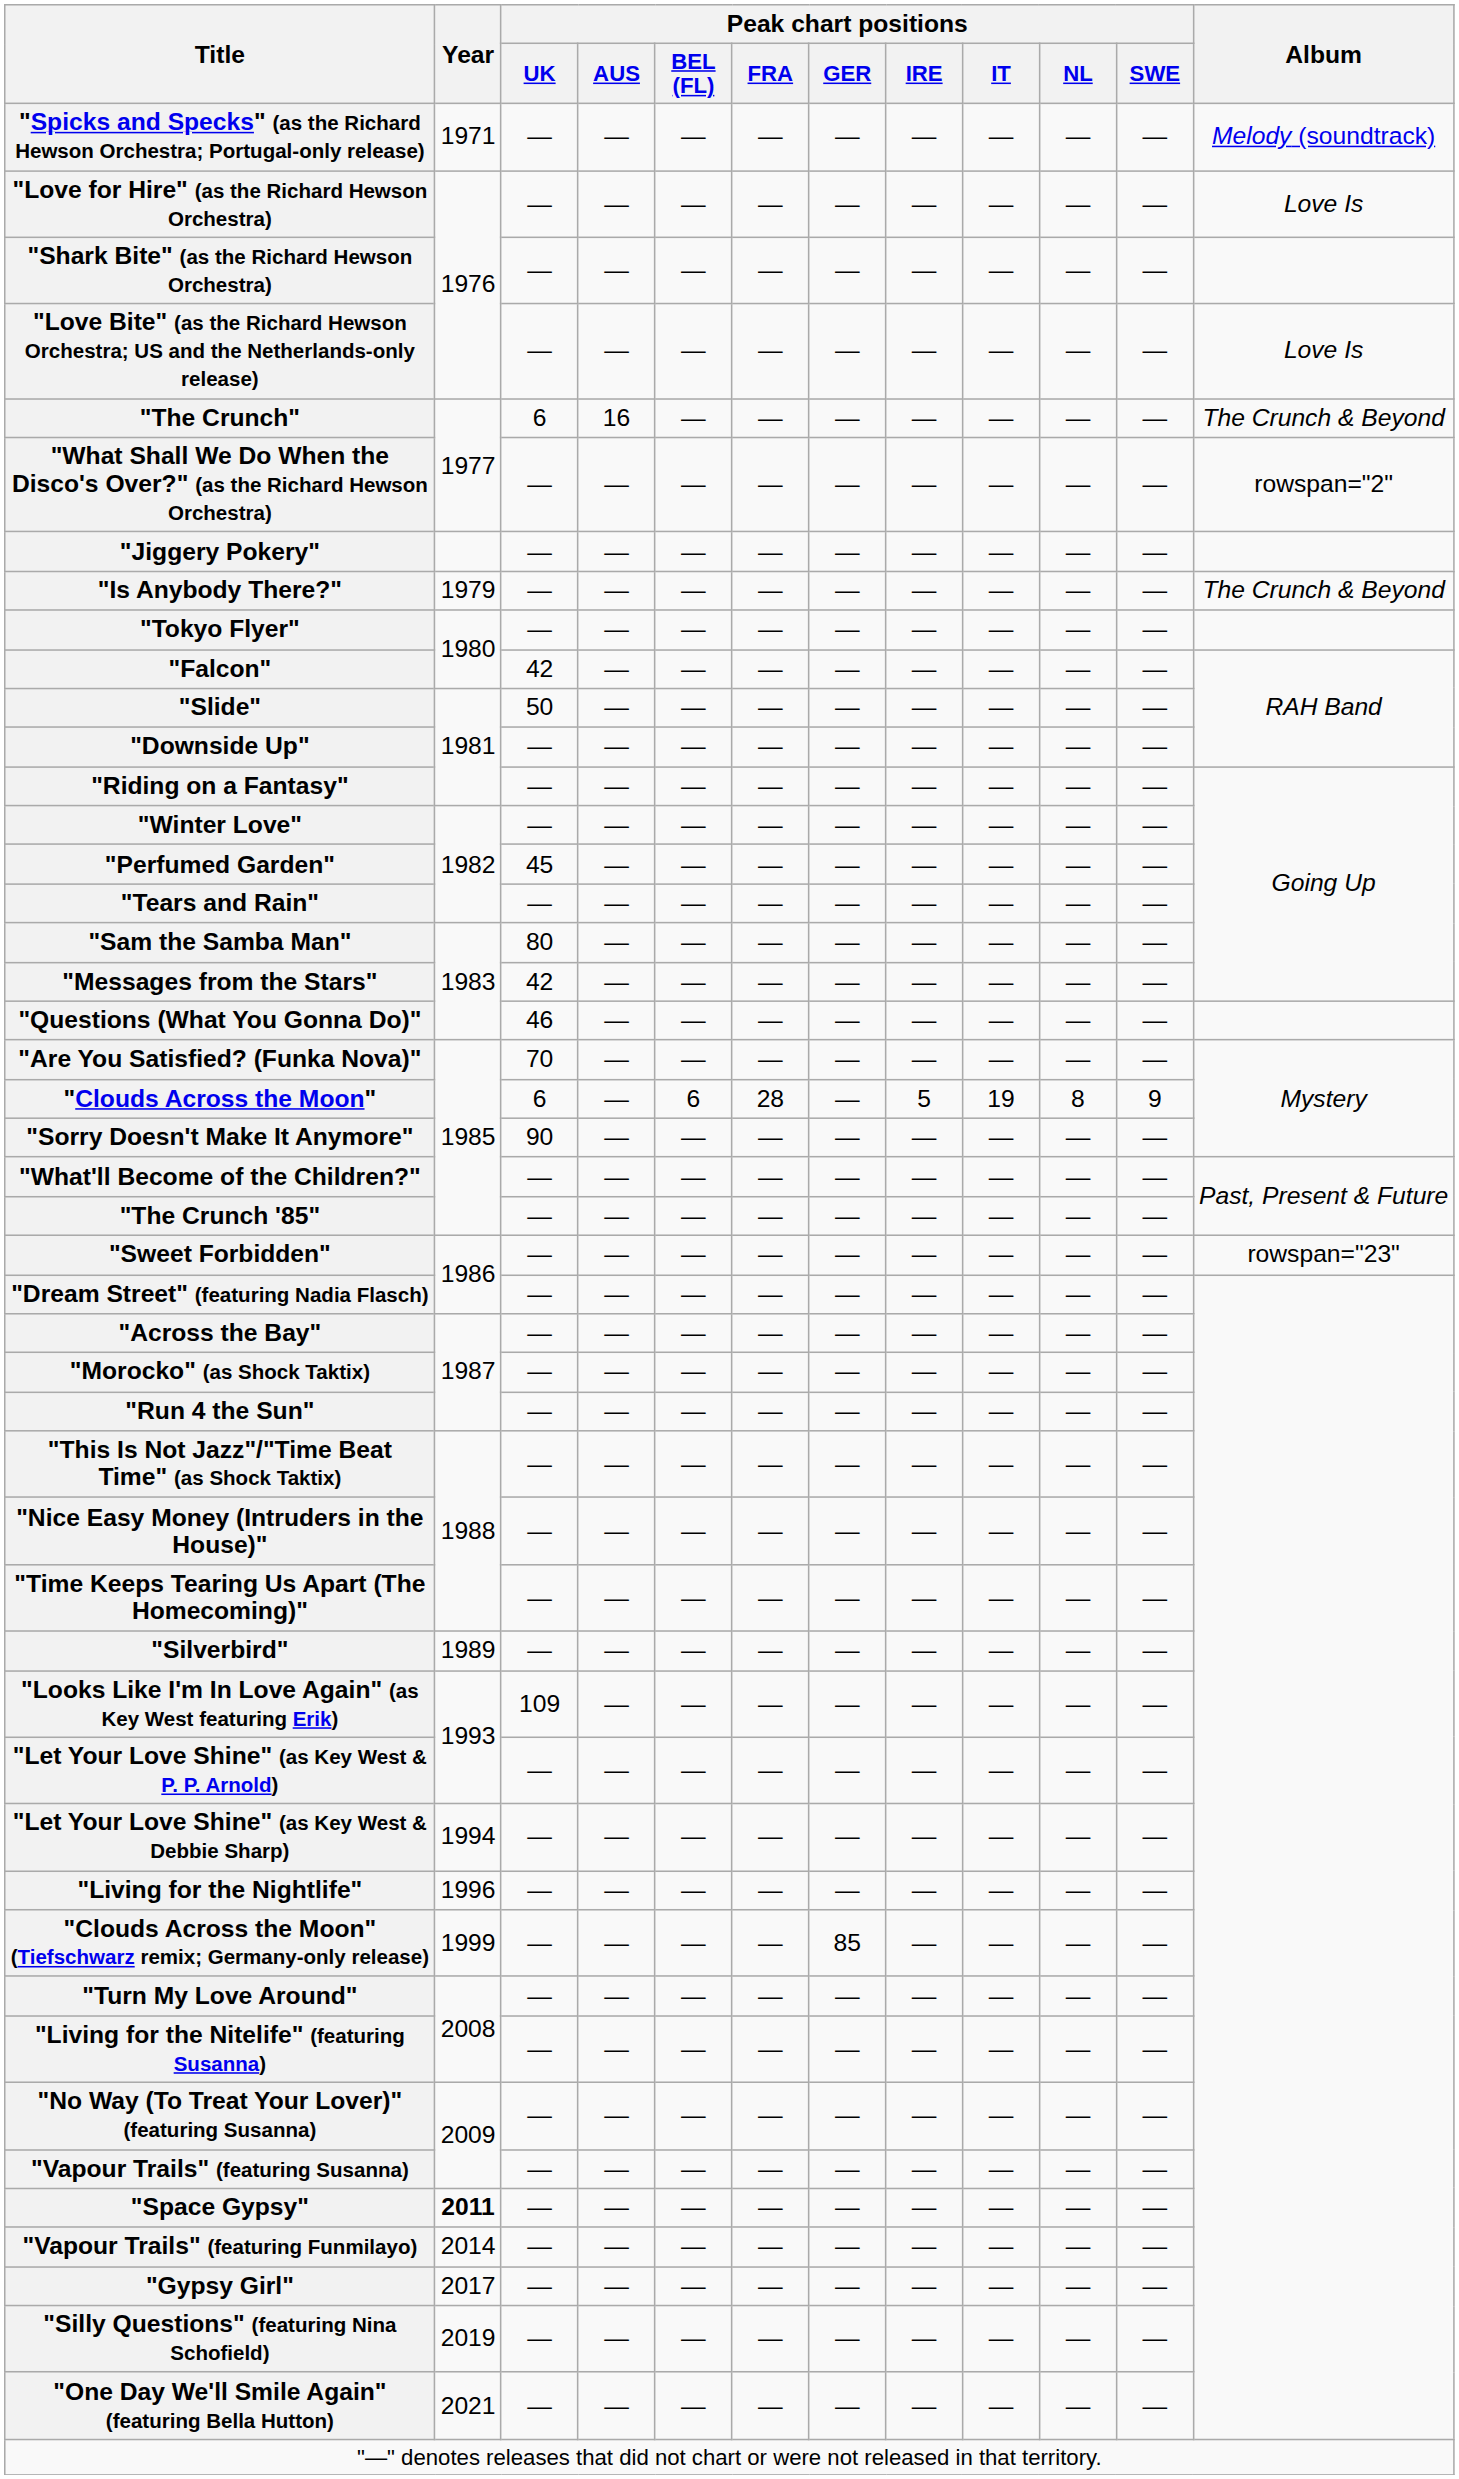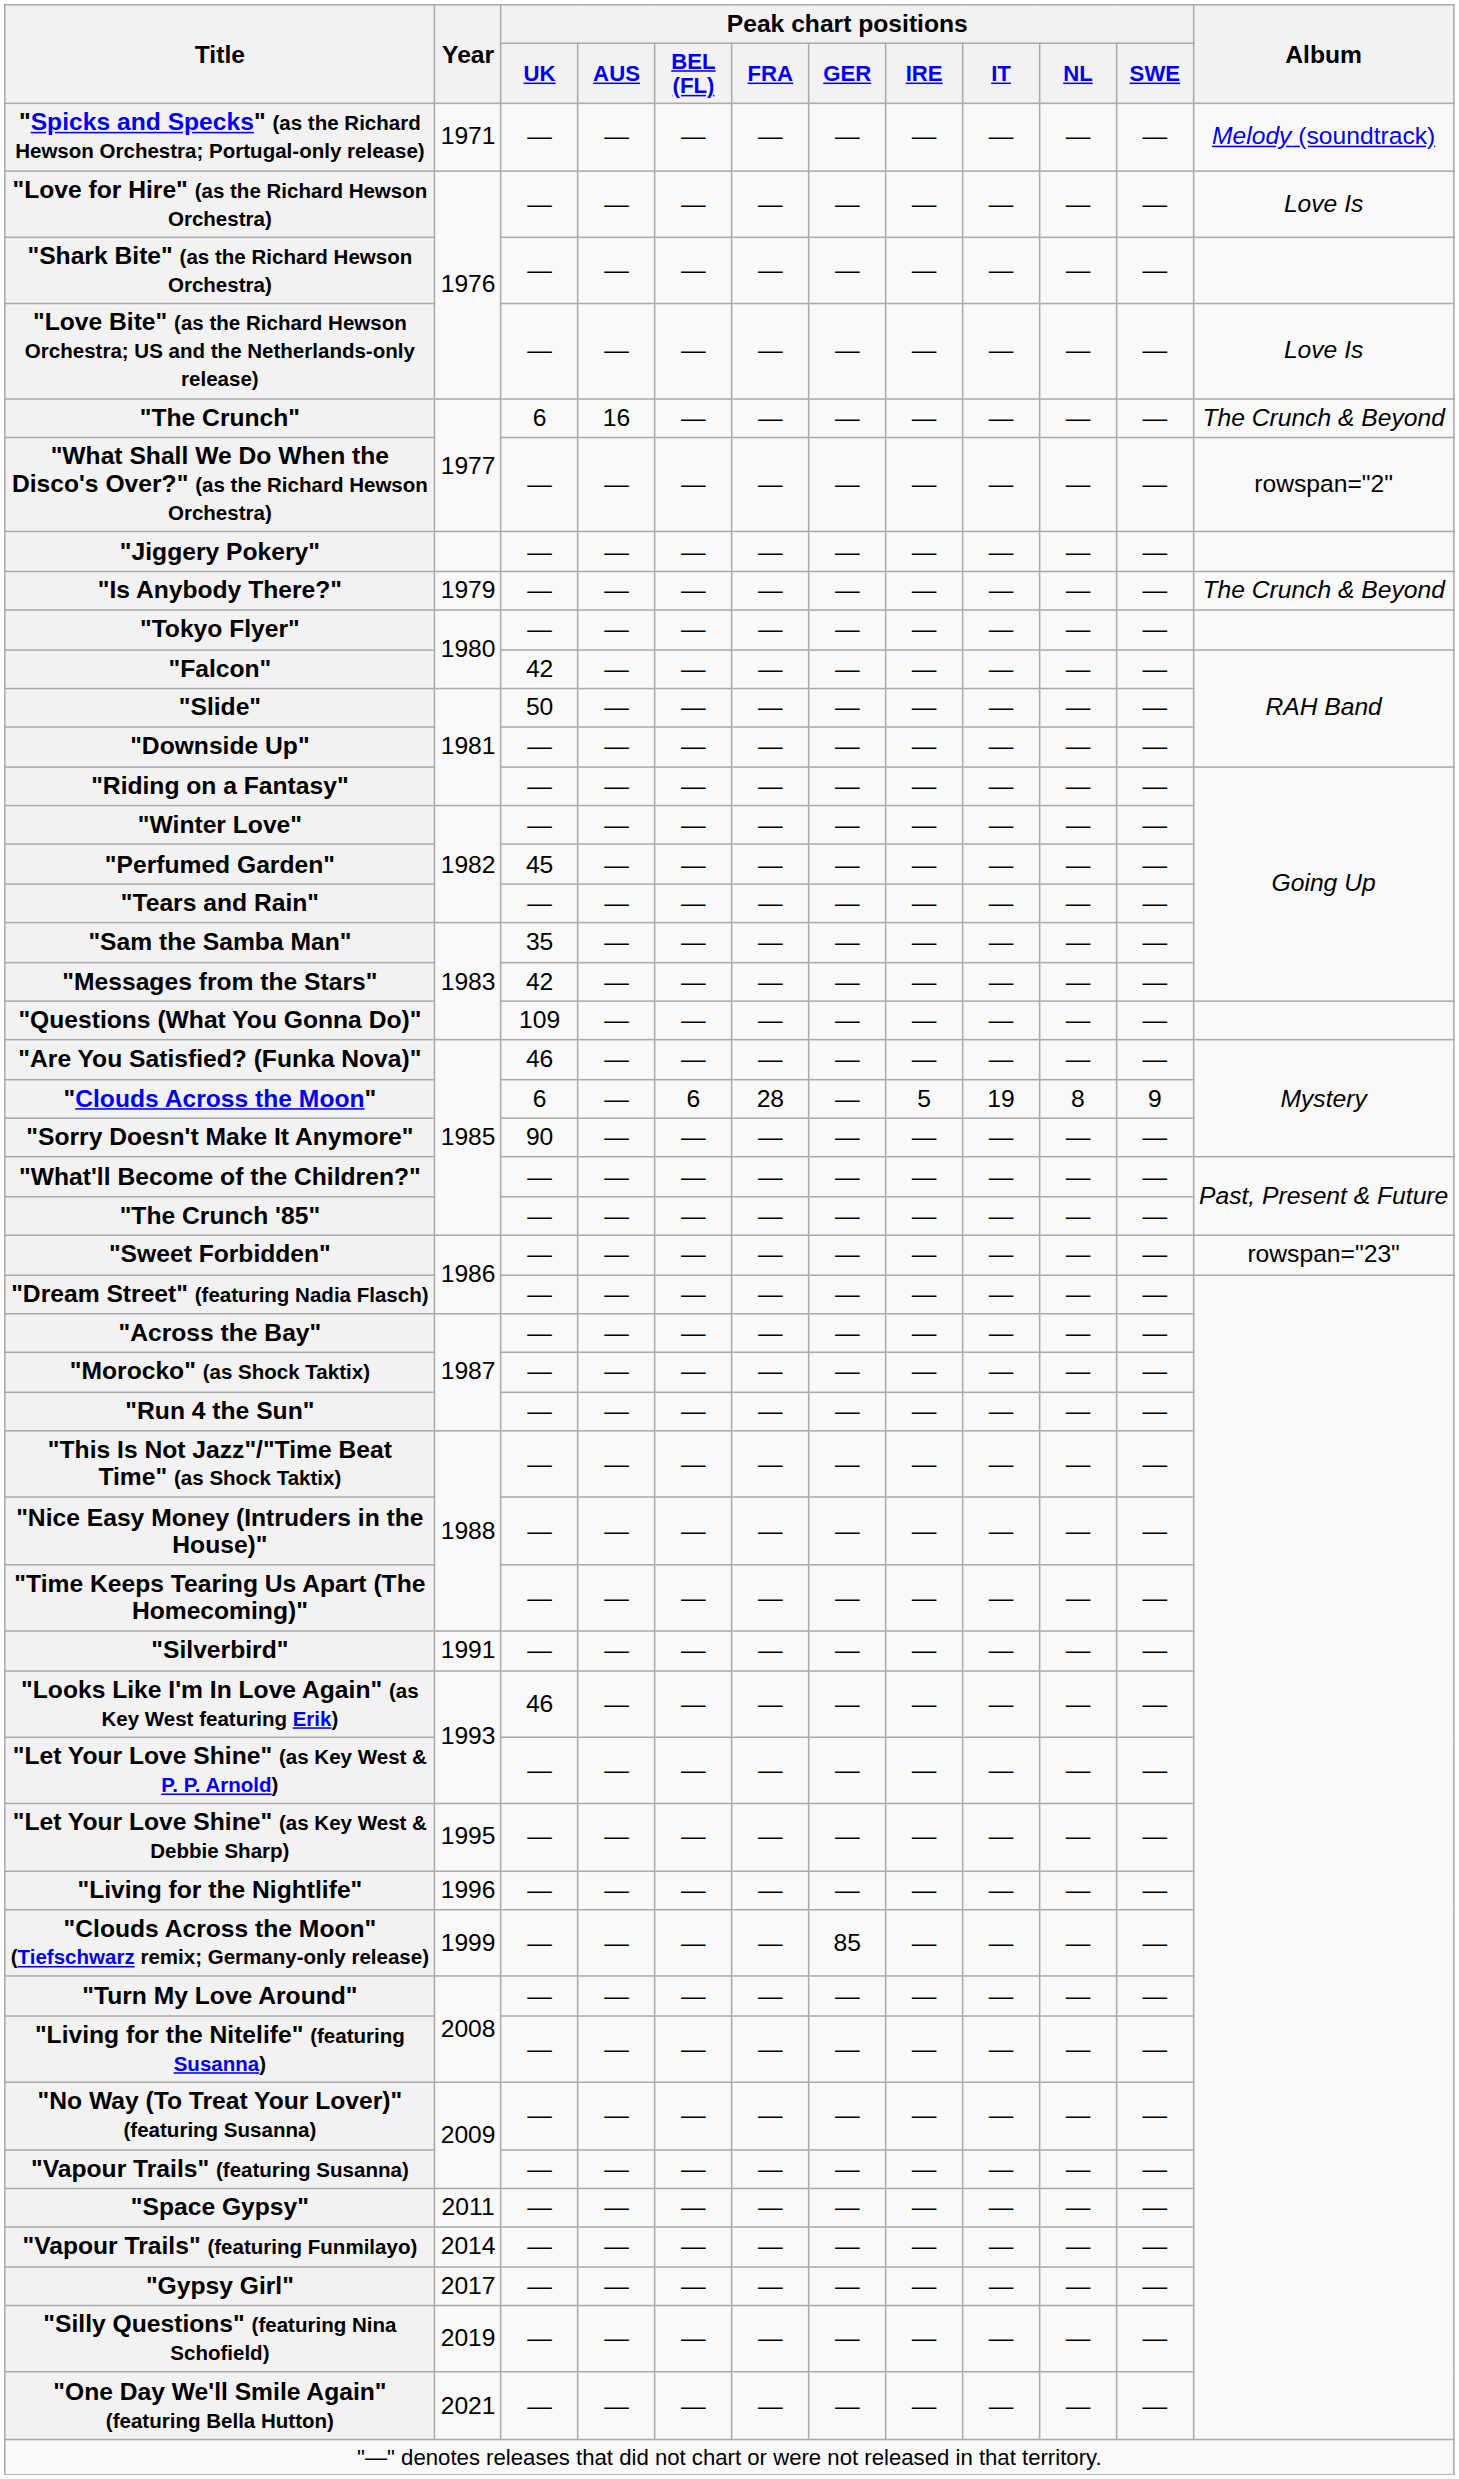(540, 942) 80 -> (540, 942) 35
(540, 1020) 46 -> (540, 1020) 109
(540, 1059) 70 -> (540, 1059) 46
(468, 1650) 1989 -> (468, 1650) 1991
(540, 1703) 109 -> (540, 1703) 46
(468, 1837) 1994 -> (468, 1837) 1995
(468, 2207) bold -> (468, 2207) normal
